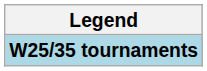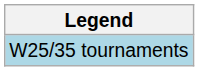(104, 50) bold -> (99, 50) normal
